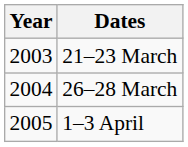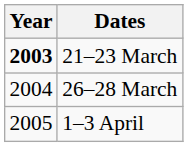(31, 55) normal -> (31, 55) bold
